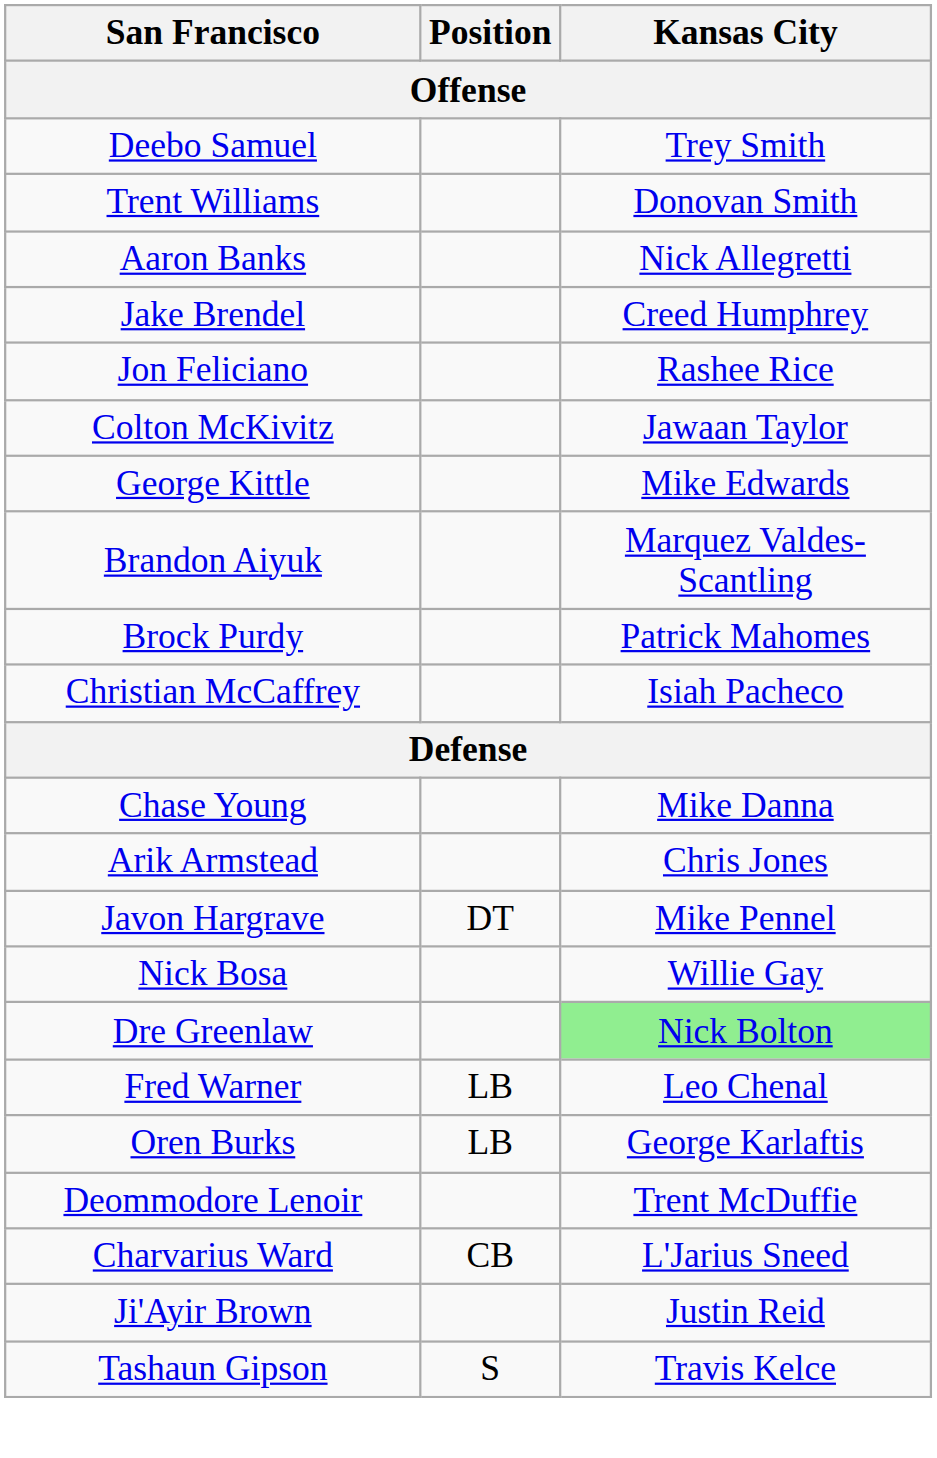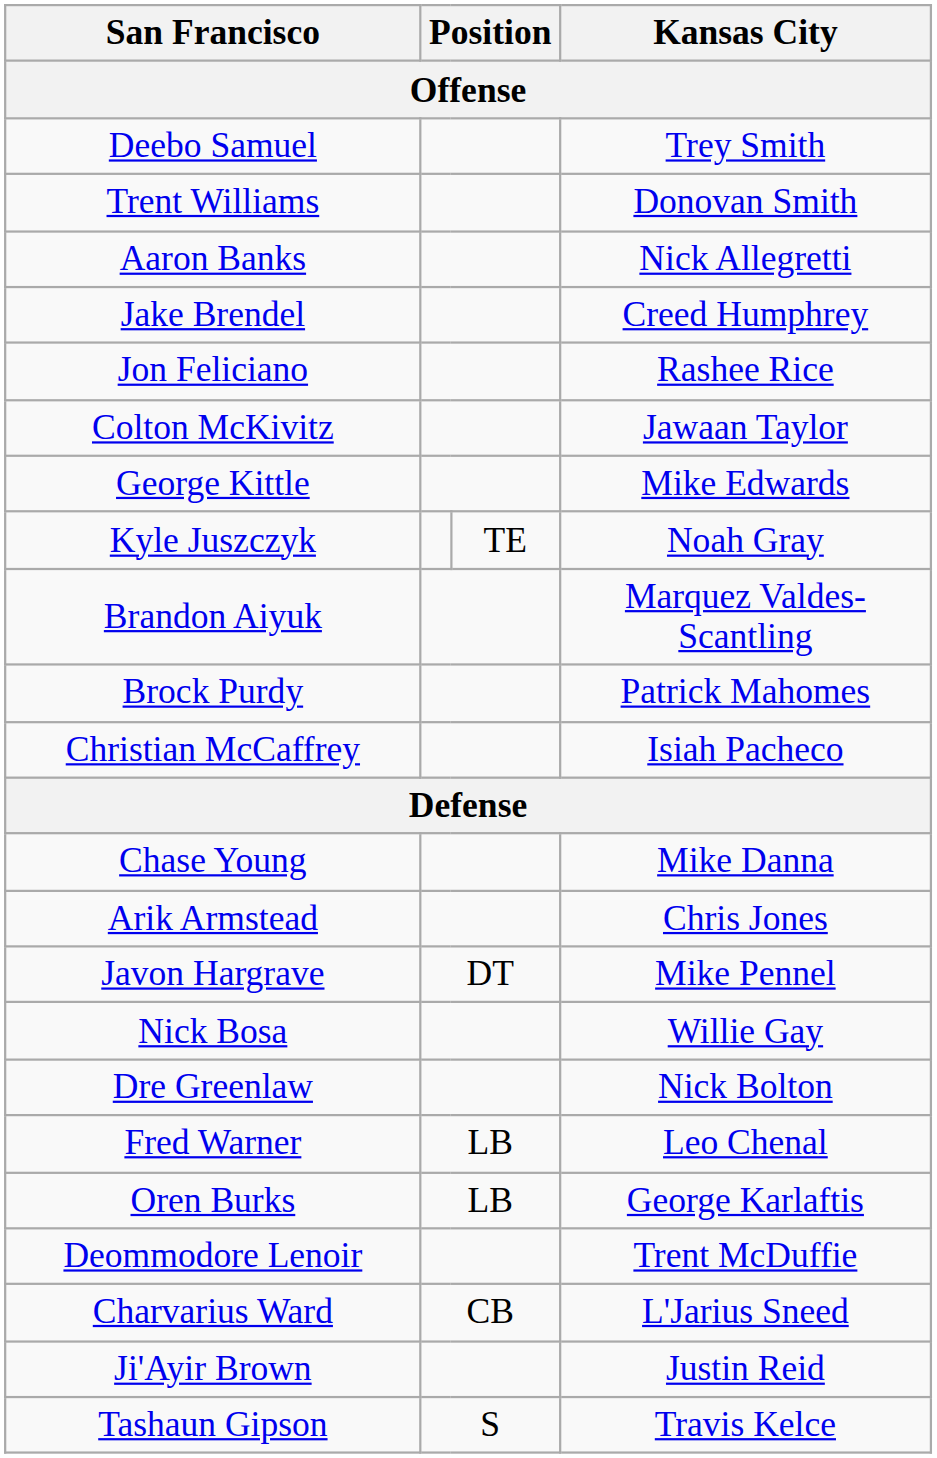+ row: (213, 539)
(745, 1030) lightgreen background -> (745, 1086) no background
